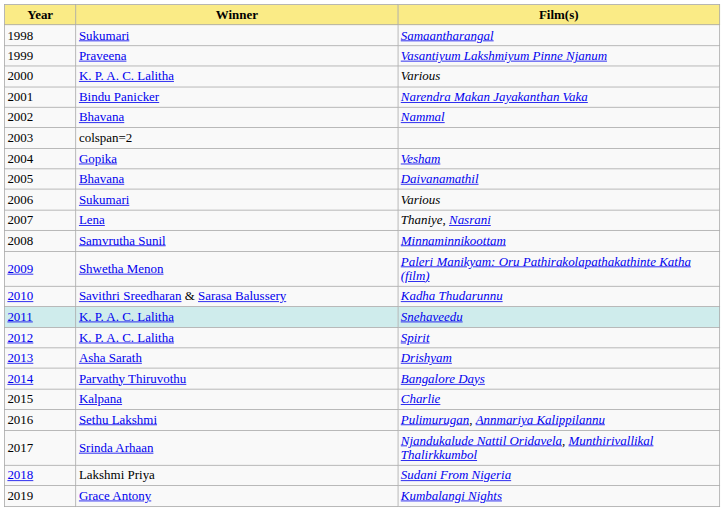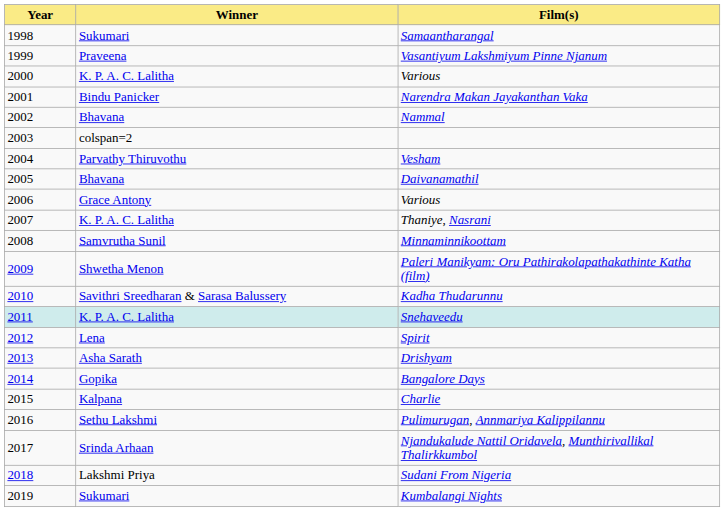(98, 158) Gopika -> (133, 158) Parvathy Thiruvothu
(104, 199) Sukumari -> (115, 199) Grace Antony
(92, 220) Lena -> (126, 220) K. P. A. C. Lalitha
(126, 337) K. P. A. C. Lalitha -> (92, 337) Lena
(133, 378) Parvathy Thiruvothu -> (98, 378) Gopika
(115, 496) Grace Antony -> (104, 496) Sukumari
